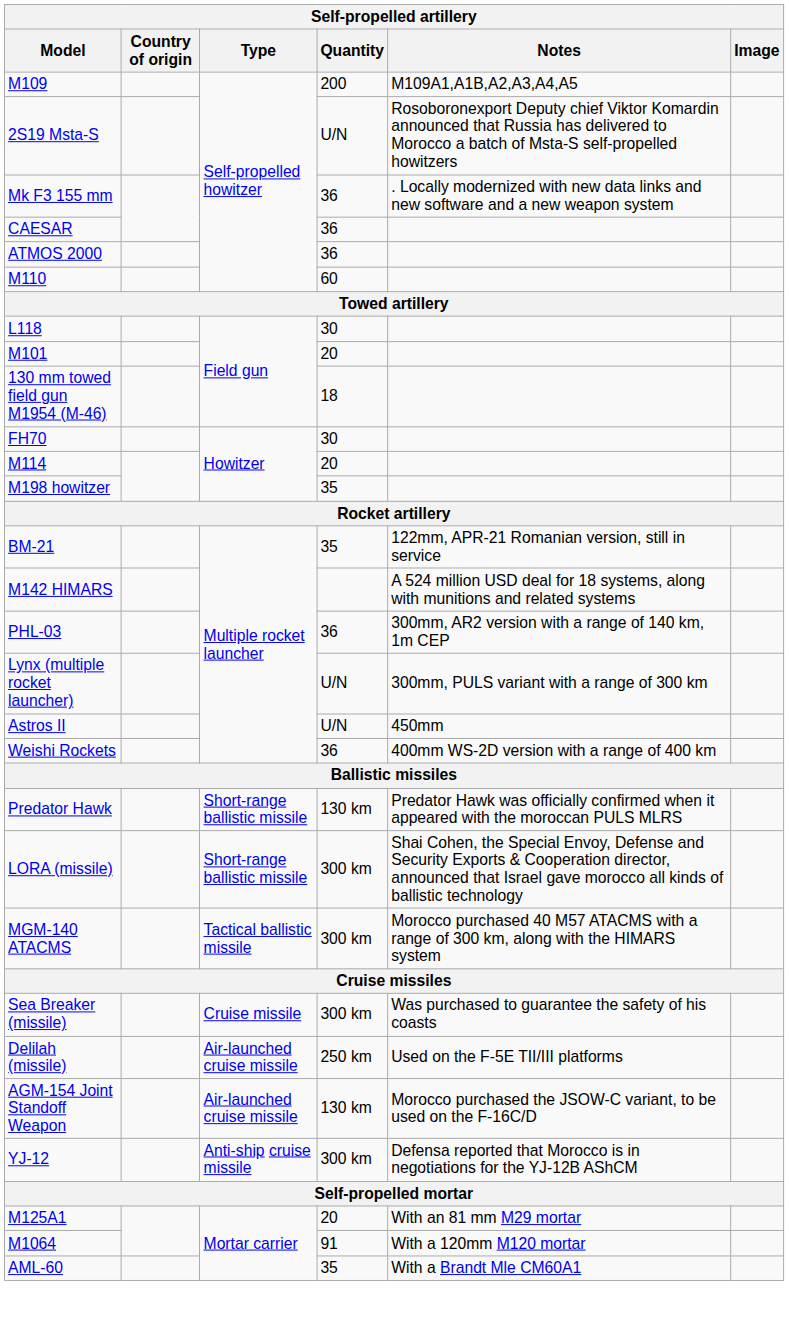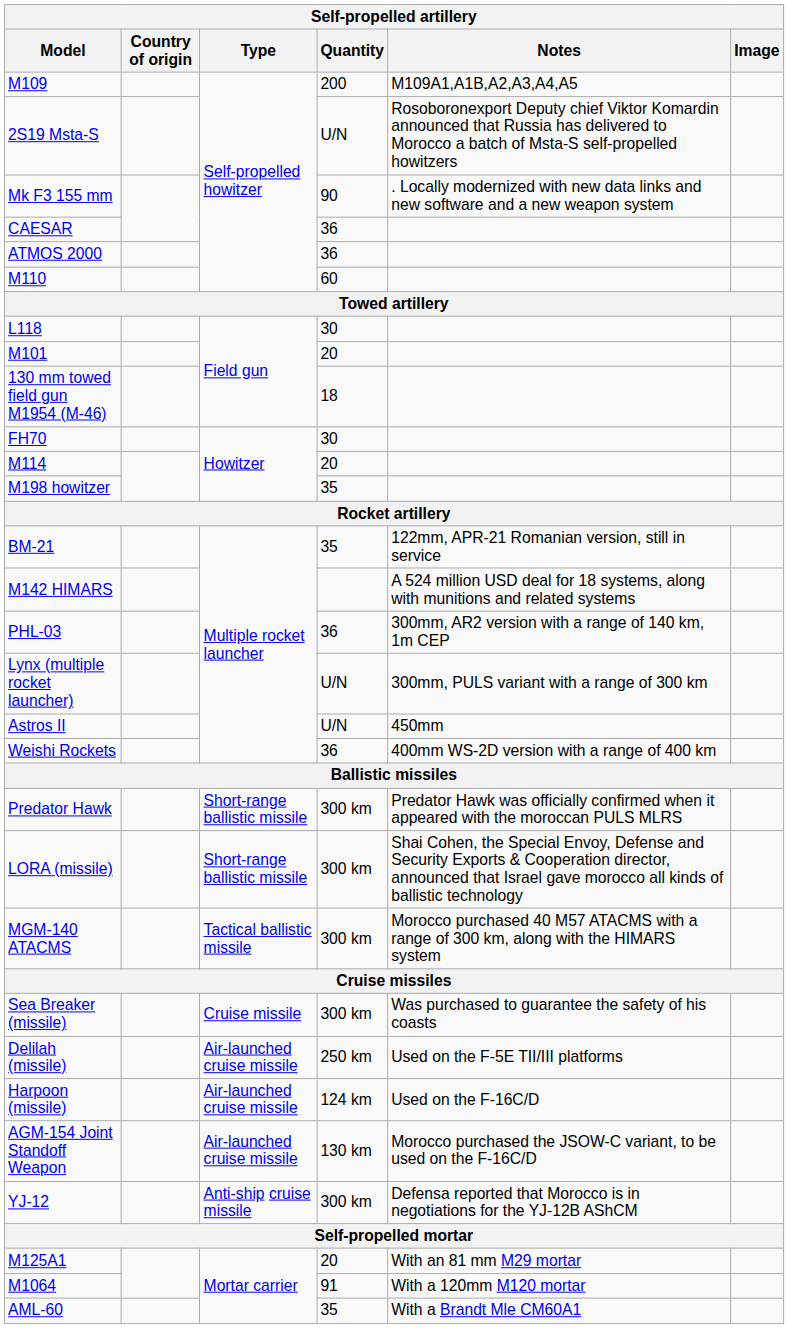(329, 195) 36 -> (329, 195) 90
(346, 809) 130 km -> (346, 809) 300 km
+ row: (38, 1099)
